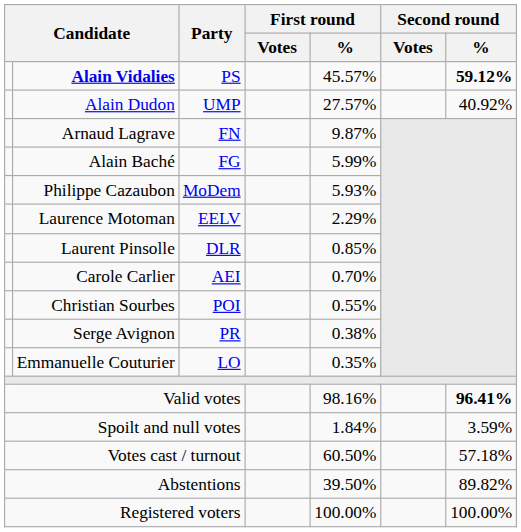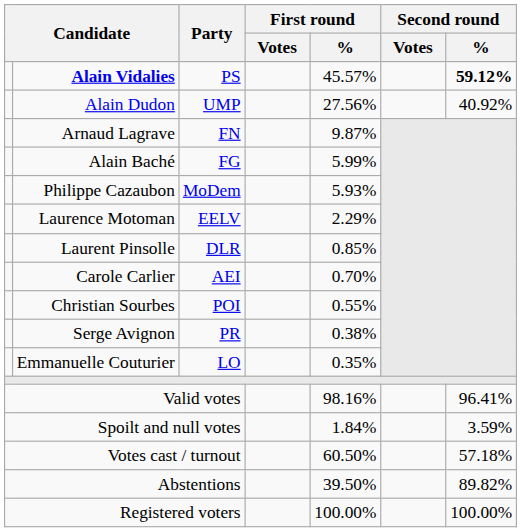(350, 104) 27.57% -> (350, 104) 27.56%
(484, 398) bold -> (486, 398) normal
